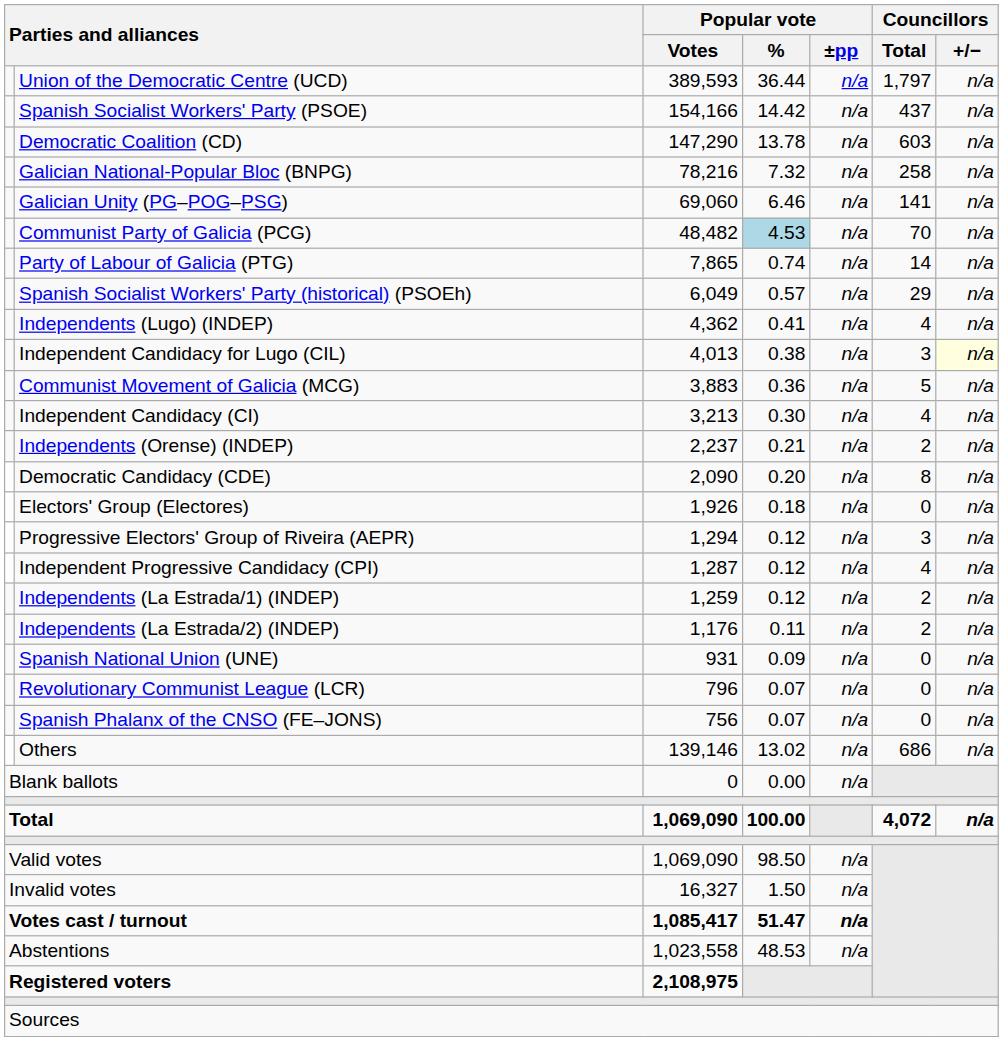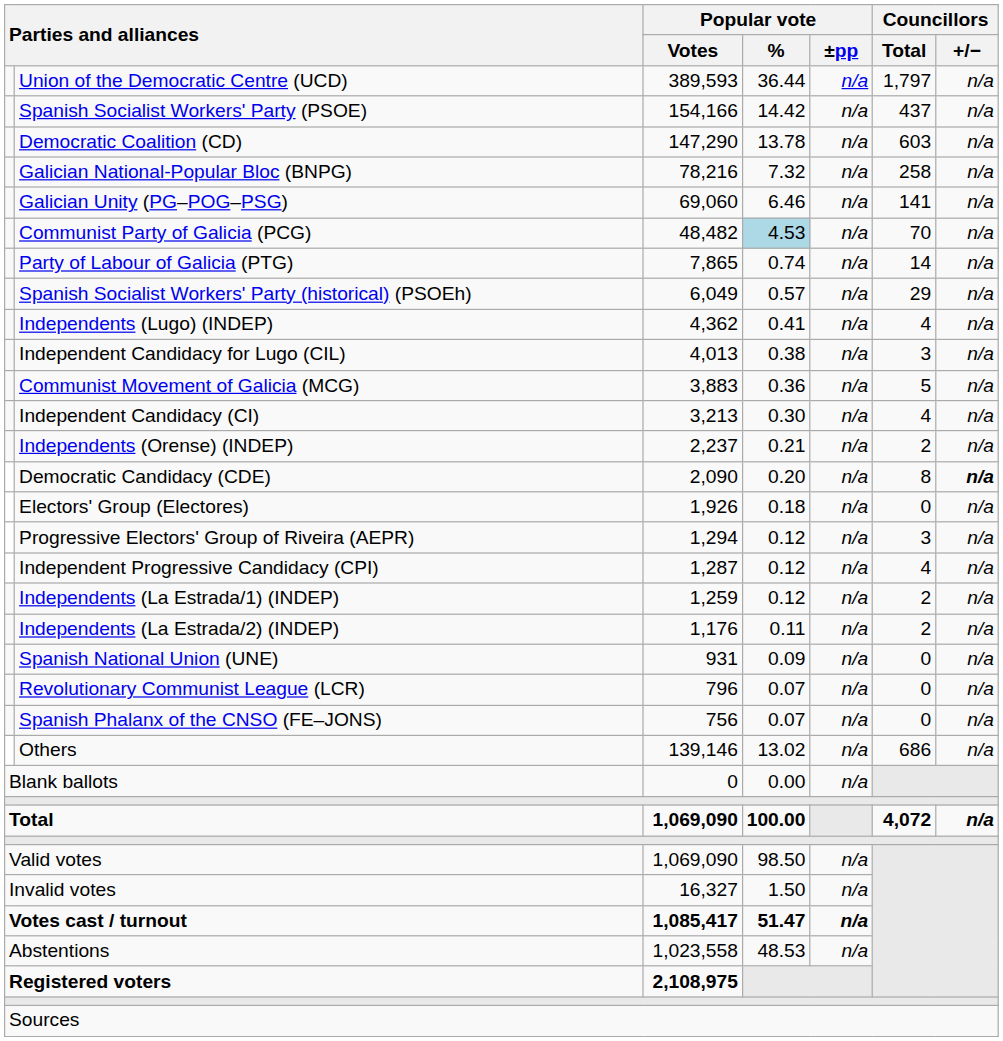(981, 354) lightyellow background -> (981, 354) no background
(981, 476) normal -> (980, 476) bold
